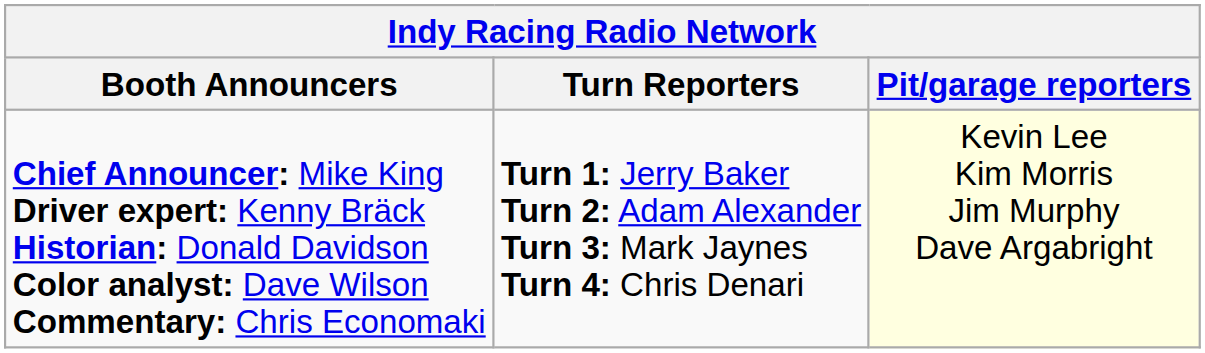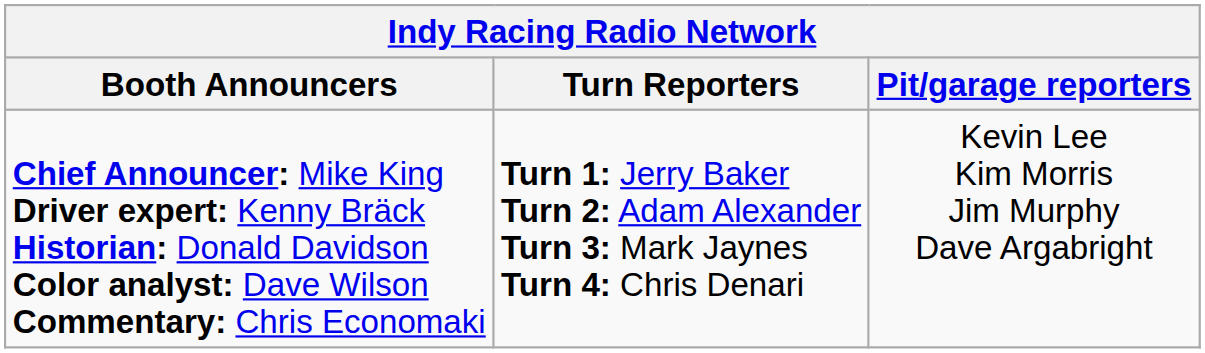(1034, 192) lightyellow background -> (1034, 192) no background
